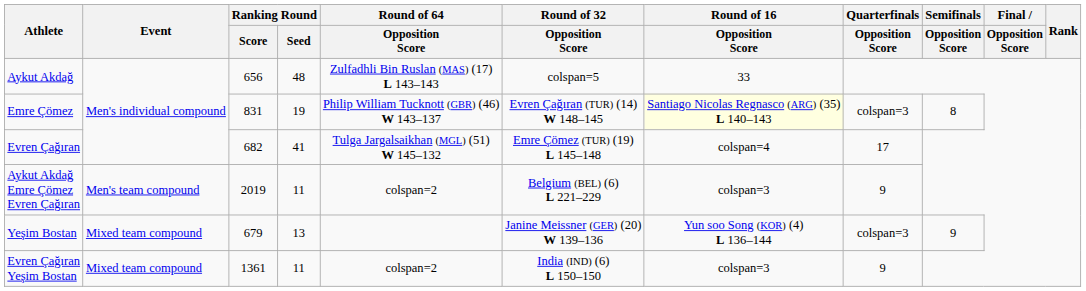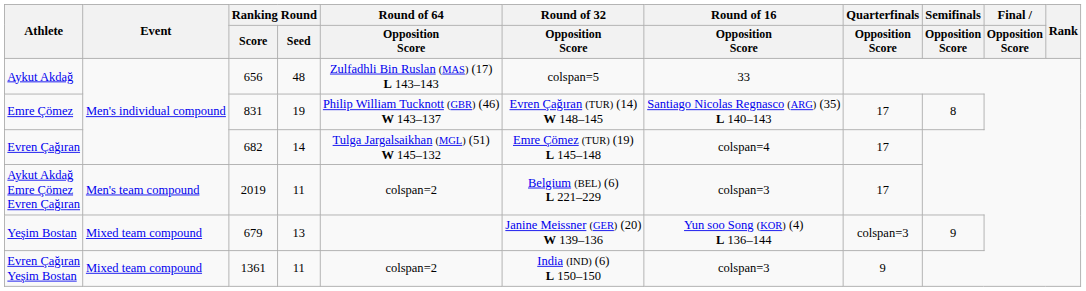(744, 112) lightyellow background -> (744, 112) no background
(883, 112) colspan=3 -> (883, 112) 17
(299, 147) 41 -> (299, 147) 14
(883, 190) 9 -> (883, 190) 17
